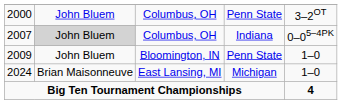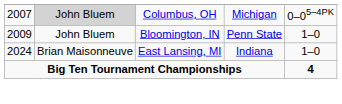- row: (19, 14)
(254, 35) Indiana -> (254, 14) Michigan
(254, 72) Michigan -> (254, 51) Indiana
